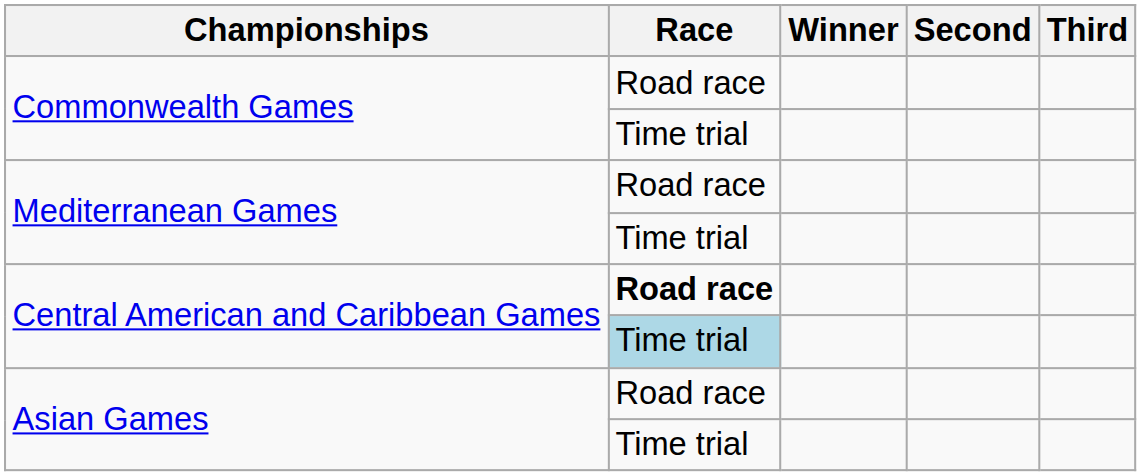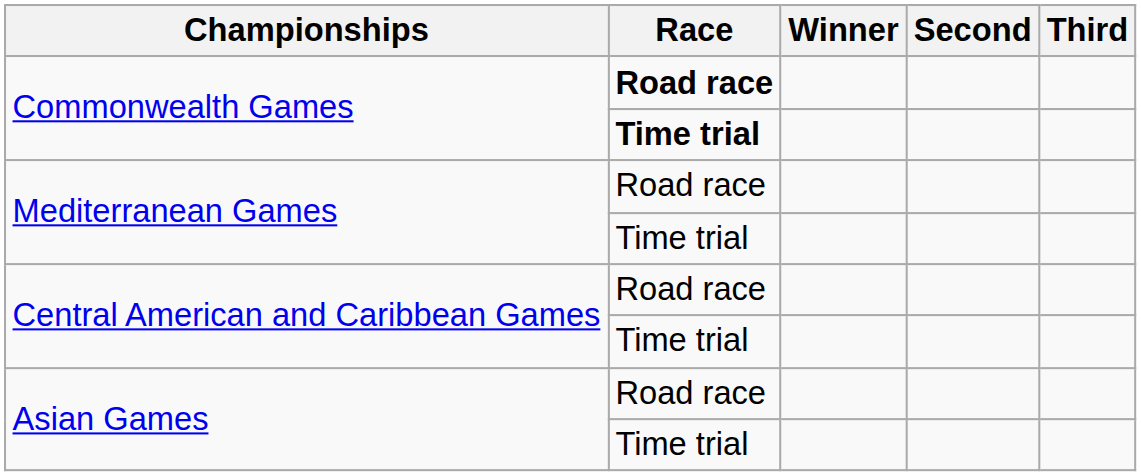(691, 82) normal -> (694, 82) bold
(682, 133) normal -> (688, 133) bold
(694, 289) bold -> (691, 289) normal
(682, 340) lightblue background -> (682, 340) no background
